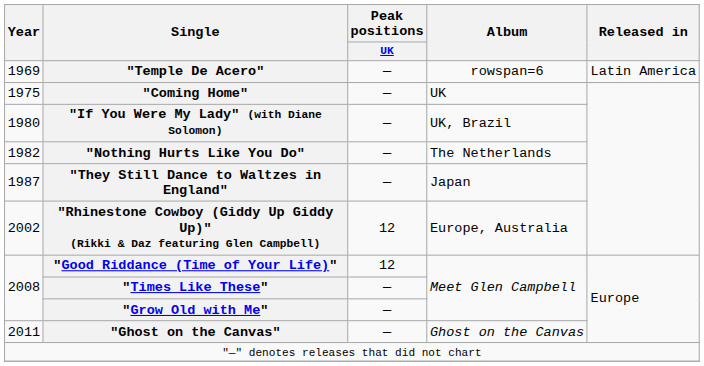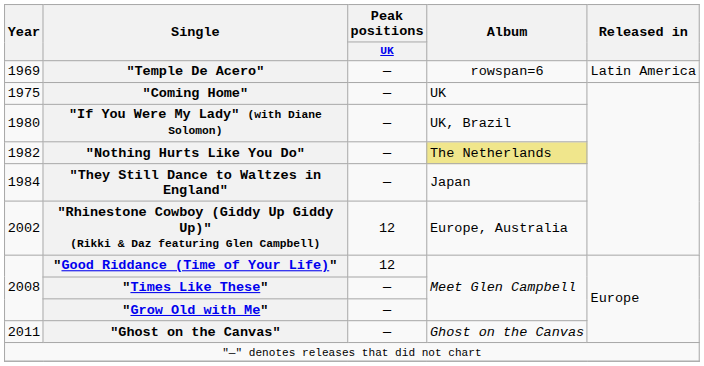(491, 153) no background -> (491, 153) khaki background
(24, 183) 1987 -> (24, 183) 1984
